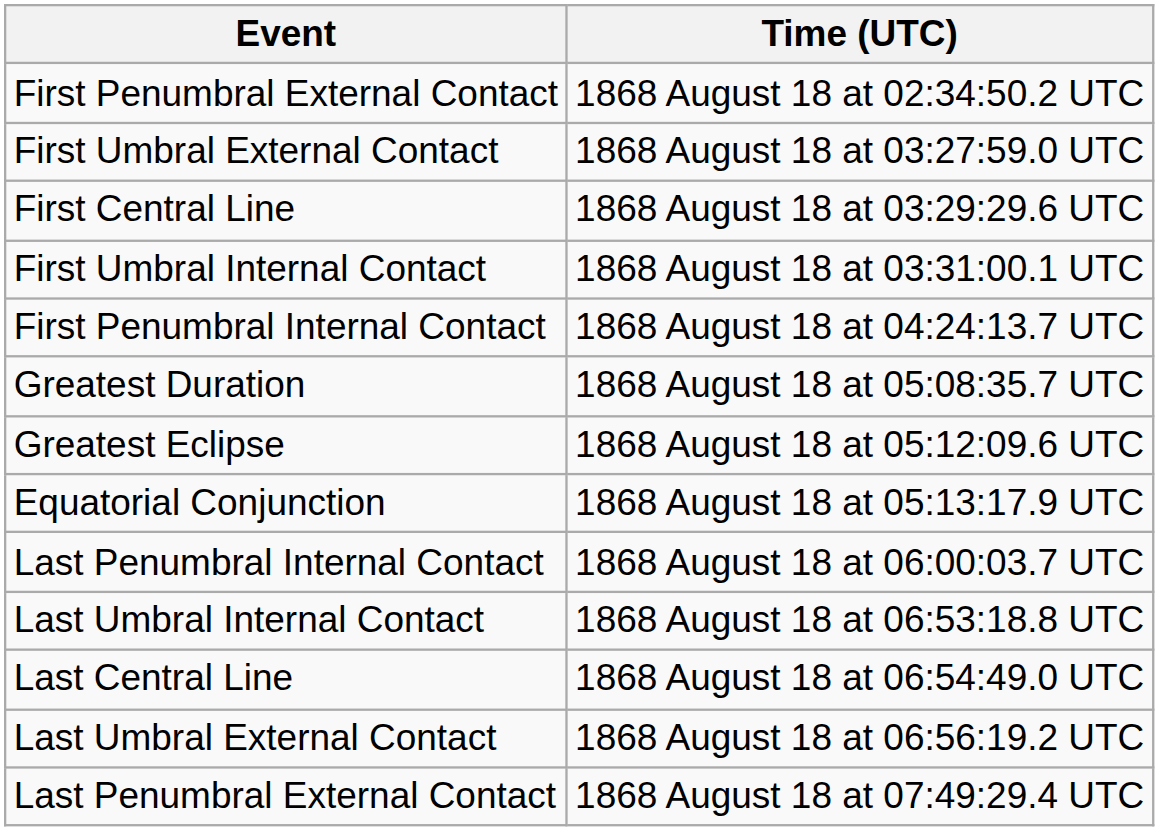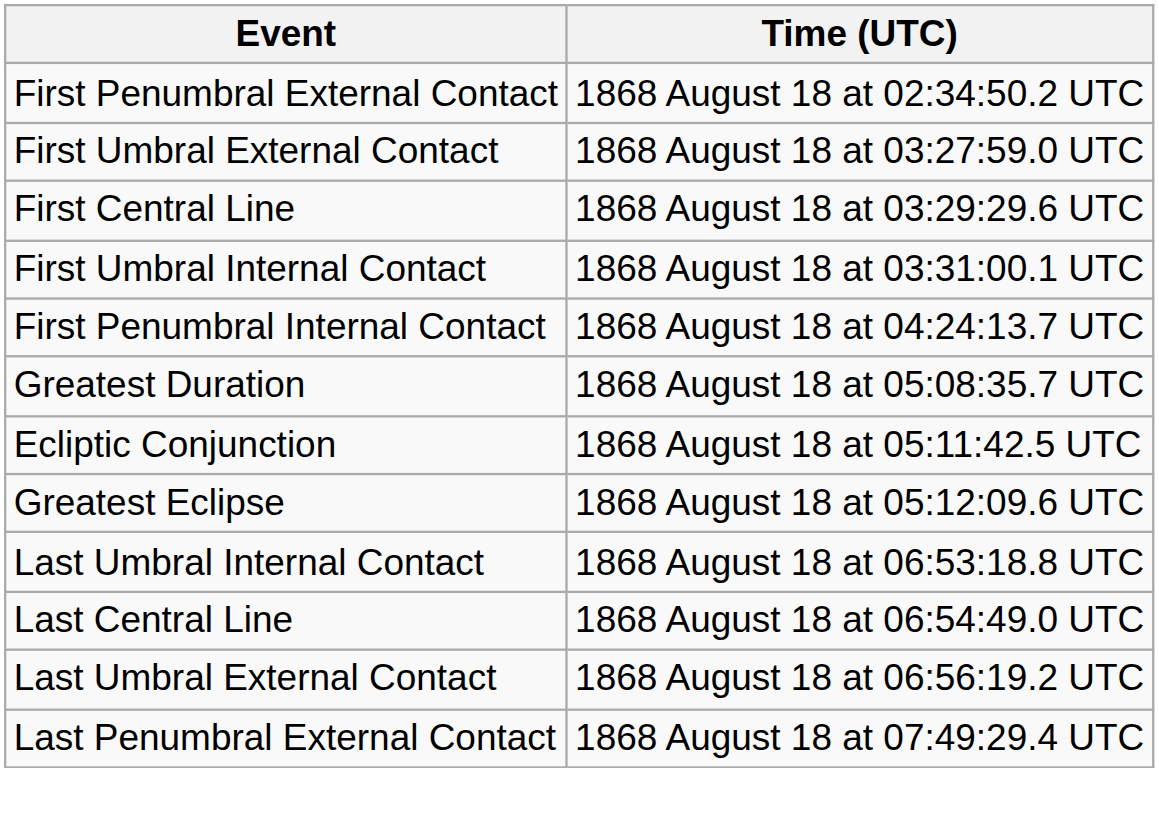+ row: (175, 444)
- row: (200, 502)
- row: (279, 561)
